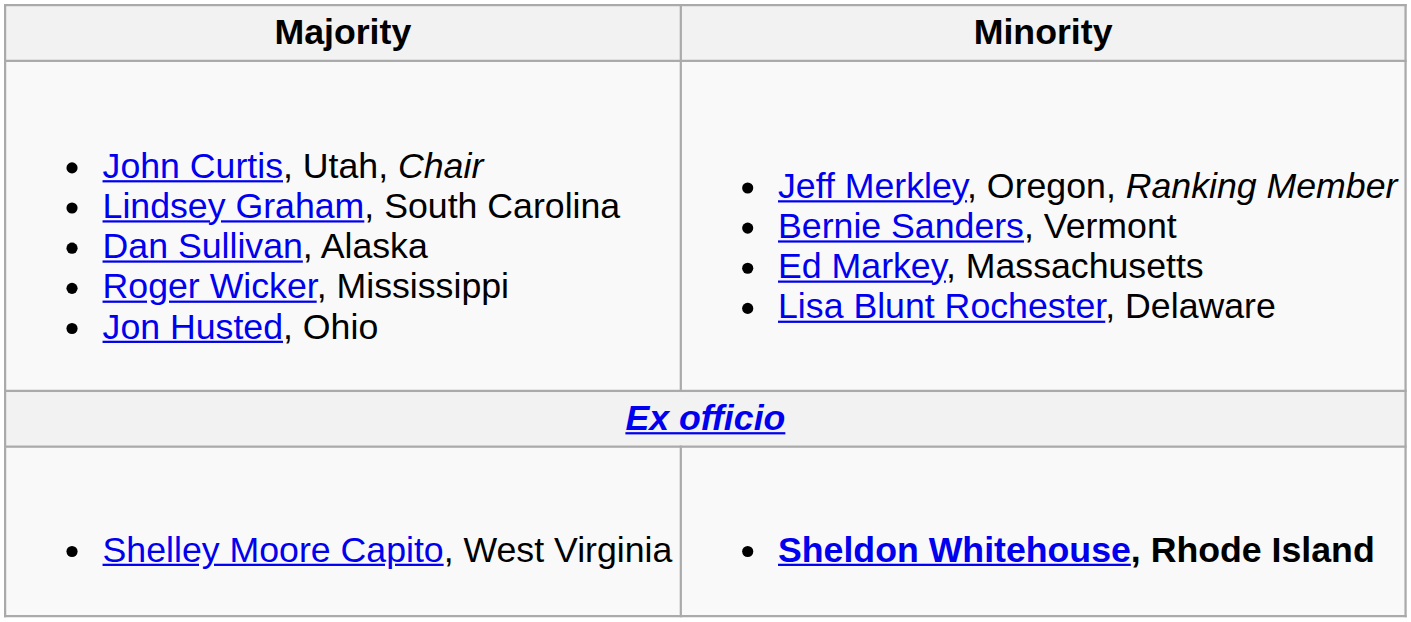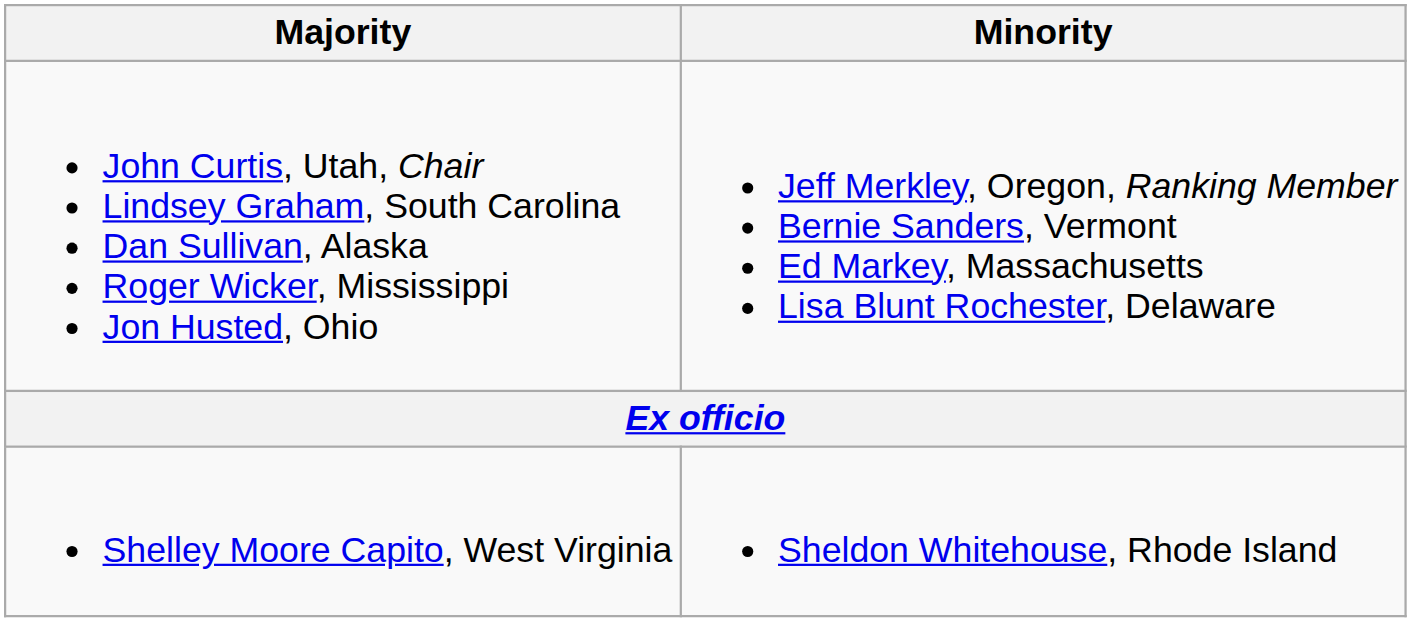(1043, 551) bold -> (1043, 551) normal
